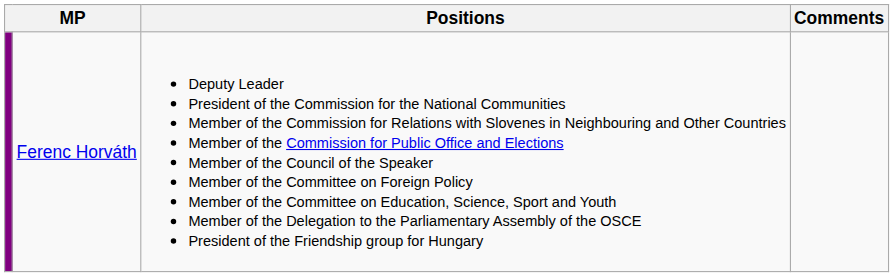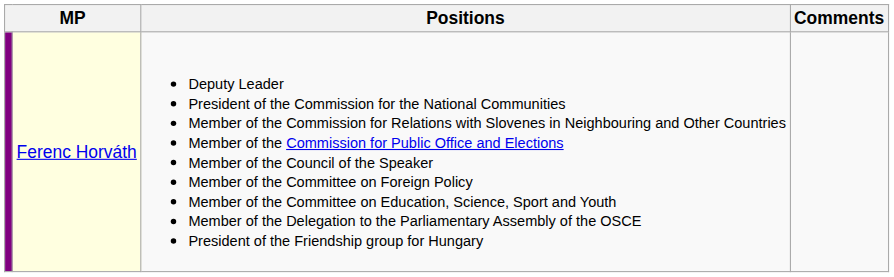(77, 151) no background -> (77, 151) lightyellow background
